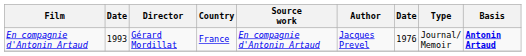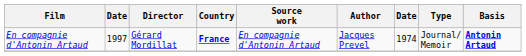(117, 40) 1993 -> (117, 40) 1997
(214, 40) normal -> (214, 40) bold
(406, 40) 1976 -> (406, 40) 1974
